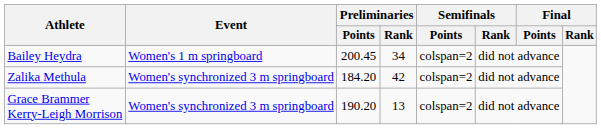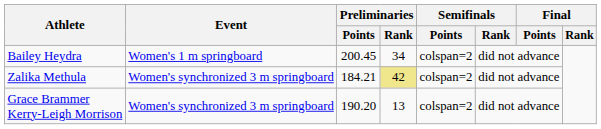(359, 77) 184.20 -> (359, 77) 184.21
(398, 77) no background -> (398, 77) khaki background
